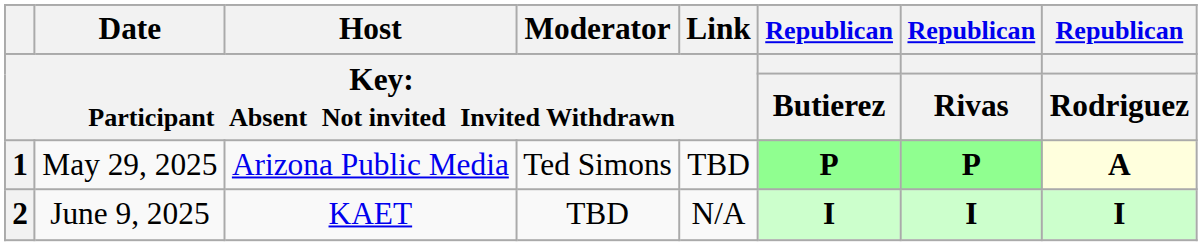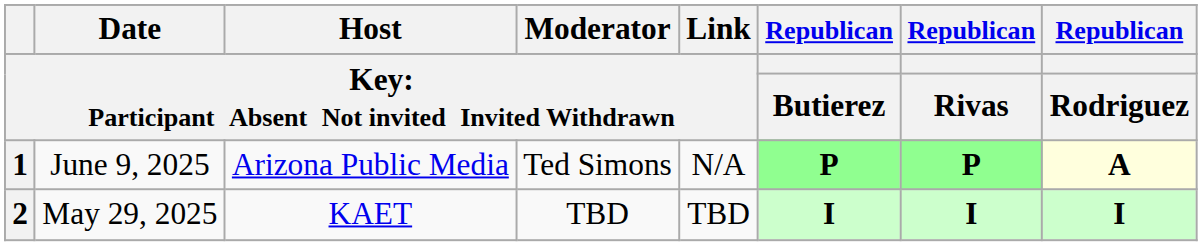(130, 164) May 29, 2025 -> (130, 164) June 9, 2025
(719, 164) TBD -> (719, 164) N/A
(130, 213) June 9, 2025 -> (130, 213) May 29, 2025
(719, 213) N/A -> (719, 213) TBD
